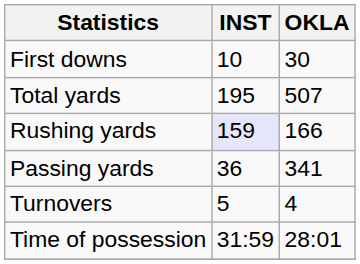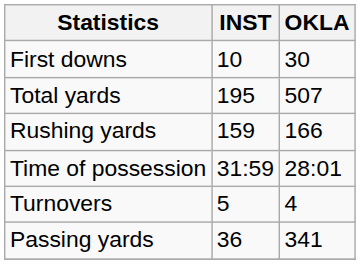(236, 131) lavender background -> (236, 131) no background
rows swapped: (82, 167) <-> (108, 240)
